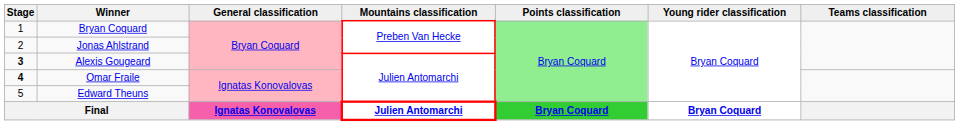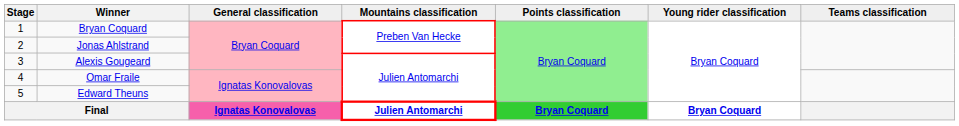(21, 62) bold -> (21, 62) normal
(21, 78) bold -> (21, 78) normal
